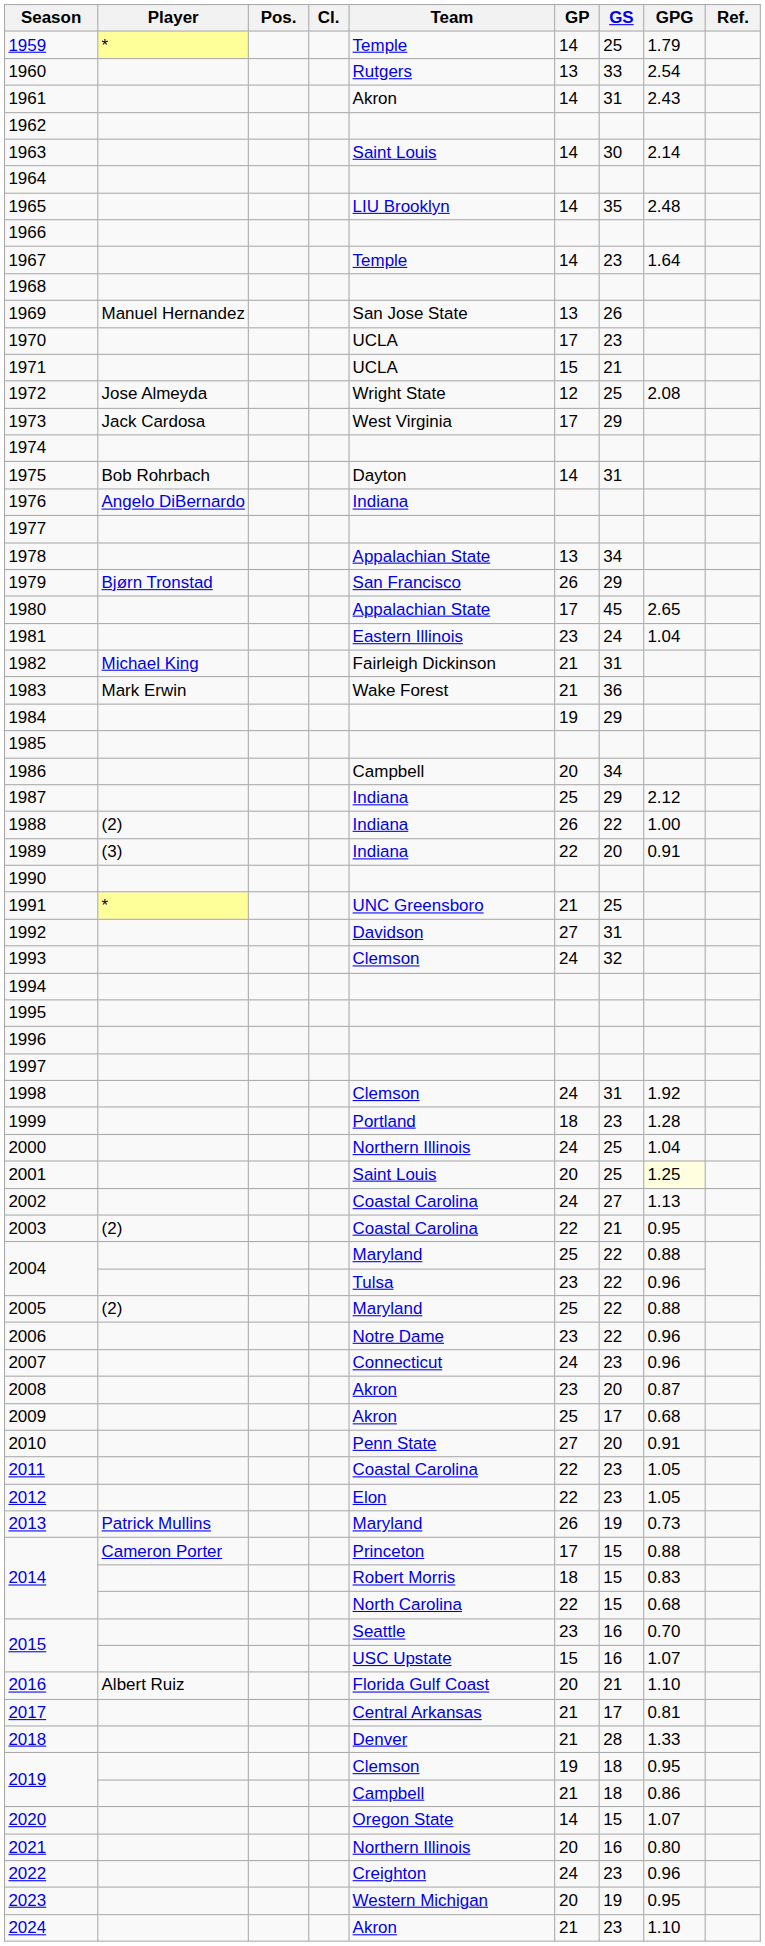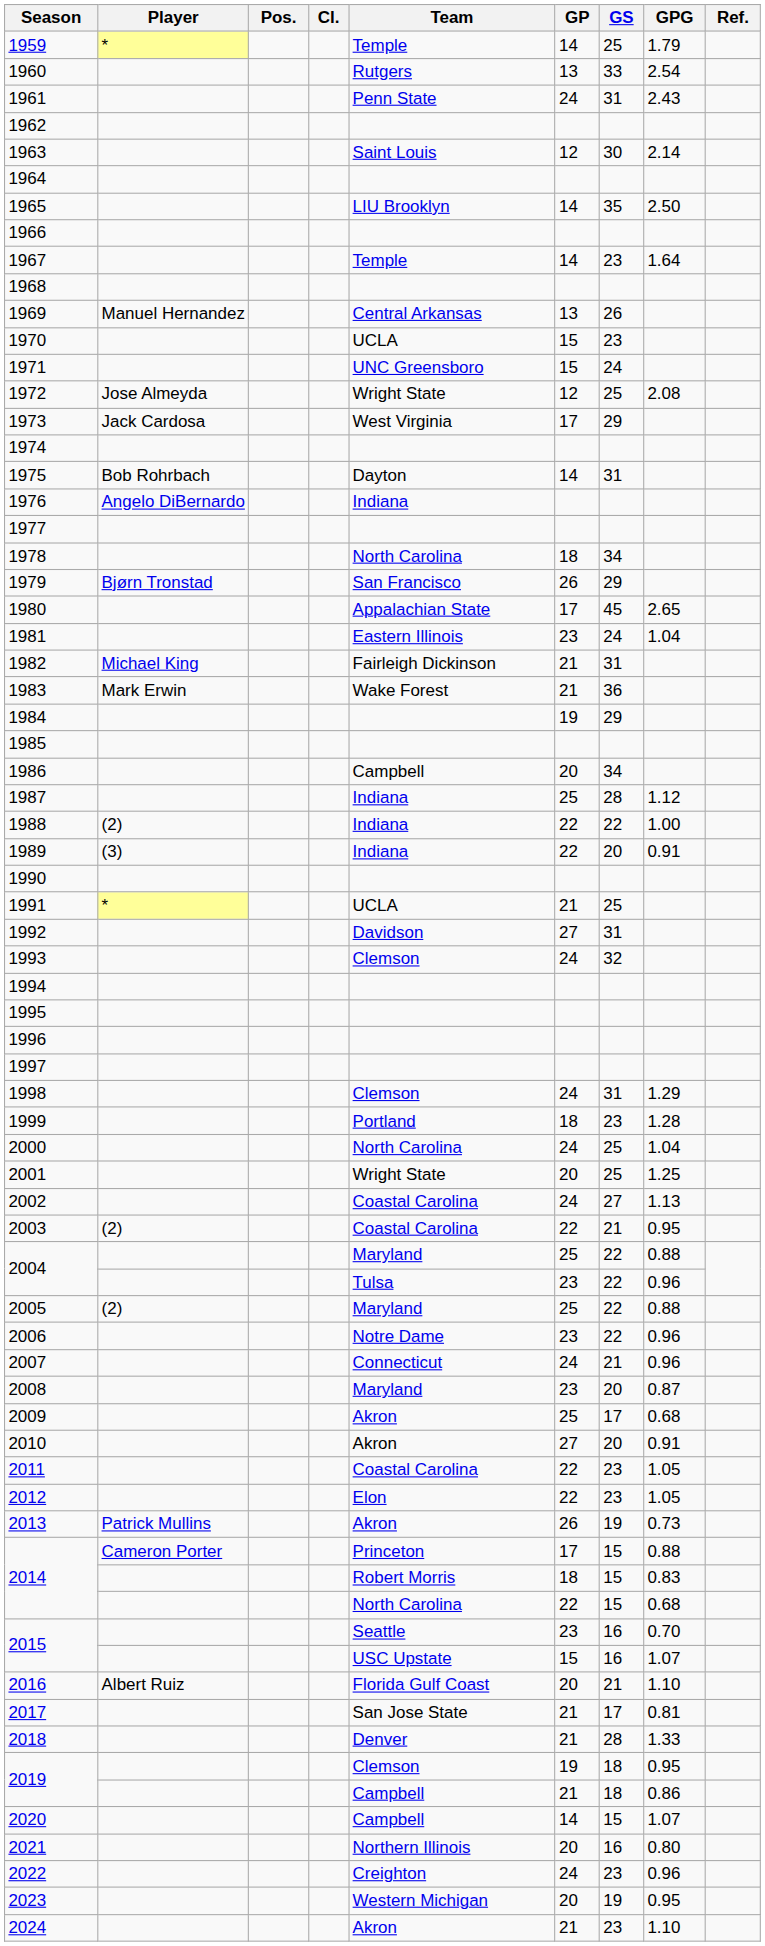(375, 98) Akron -> (395, 98) Penn State
(568, 98) 14 -> (568, 98) 24
(568, 152) 14 -> (568, 152) 12
(664, 206) 2.48 -> (664, 206) 2.50
(410, 313) San Jose State -> (417, 313) Central Arkansas
(568, 340) 17 -> (568, 340) 15
(375, 367) UCLA -> (418, 367) UNC Greensboro
(613, 367) 21 -> (613, 367) 24
(421, 555) Appalachian State -> (407, 555) North Carolina
(568, 555) 13 -> (568, 555) 18
(613, 797) 29 -> (613, 797) 28
(664, 797) 2.12 -> (664, 797) 1.12
(568, 824) 26 -> (568, 824) 22
(418, 905) UNC Greensboro -> (375, 905) UCLA
(664, 1093) 1.92 -> (664, 1093) 1.29
(412, 1147) Northern Illinois -> (407, 1147) North Carolina
(395, 1174) Saint Louis -> (399, 1174) Wright State
(664, 1174) lightyellow background -> (664, 1174) no background
(613, 1362) 23 -> (613, 1362) 21
(375, 1389) Akron -> (387, 1389) Maryland
(395, 1443) Penn State -> (375, 1443) Akron
(387, 1524) Maryland -> (375, 1524) Akron
(417, 1712) Central Arkansas -> (410, 1712) San Jose State
(403, 1820) Oregon State -> (388, 1820) Campbell
